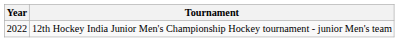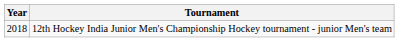(17, 28) 2022 -> (17, 28) 2018
